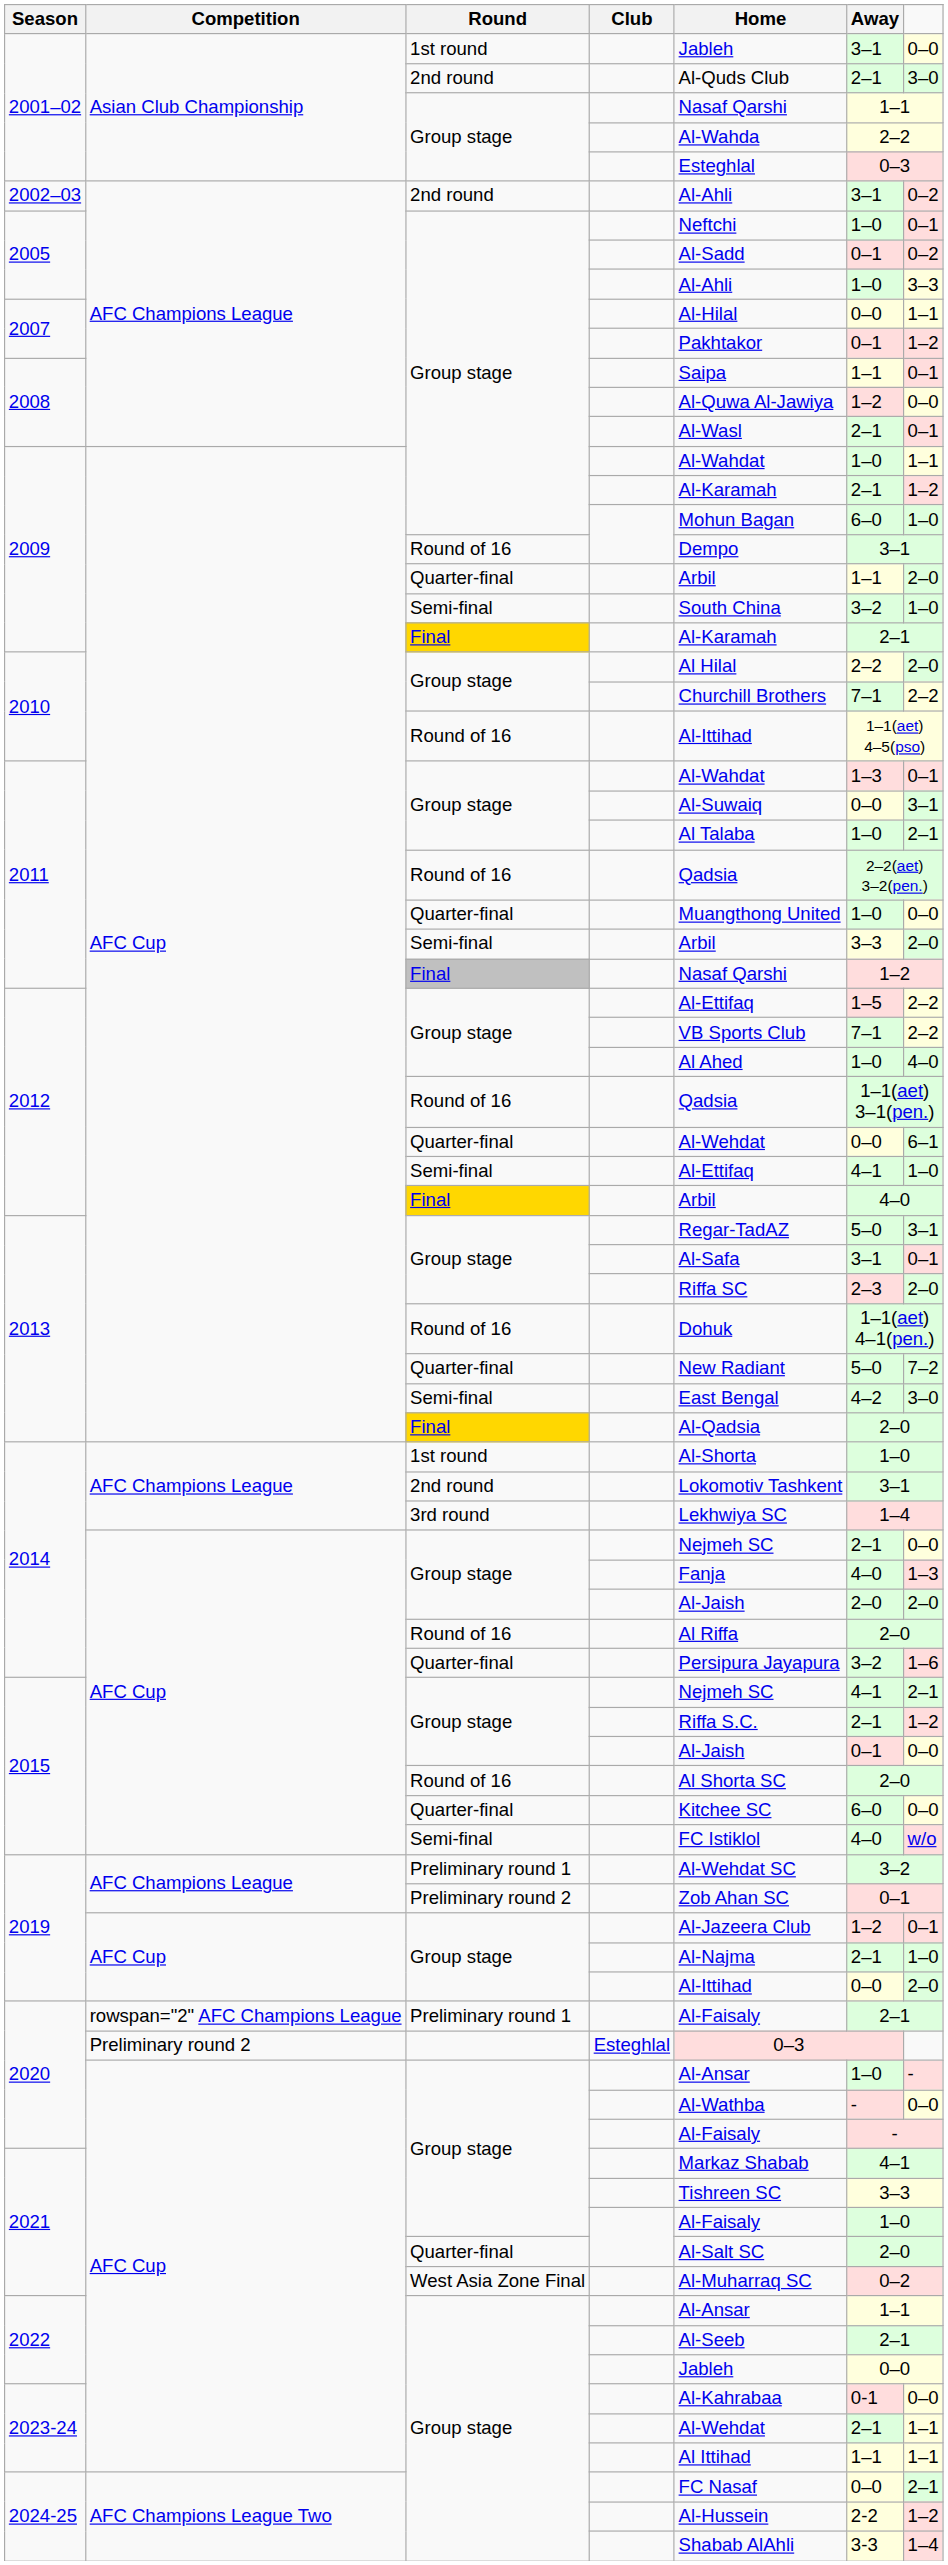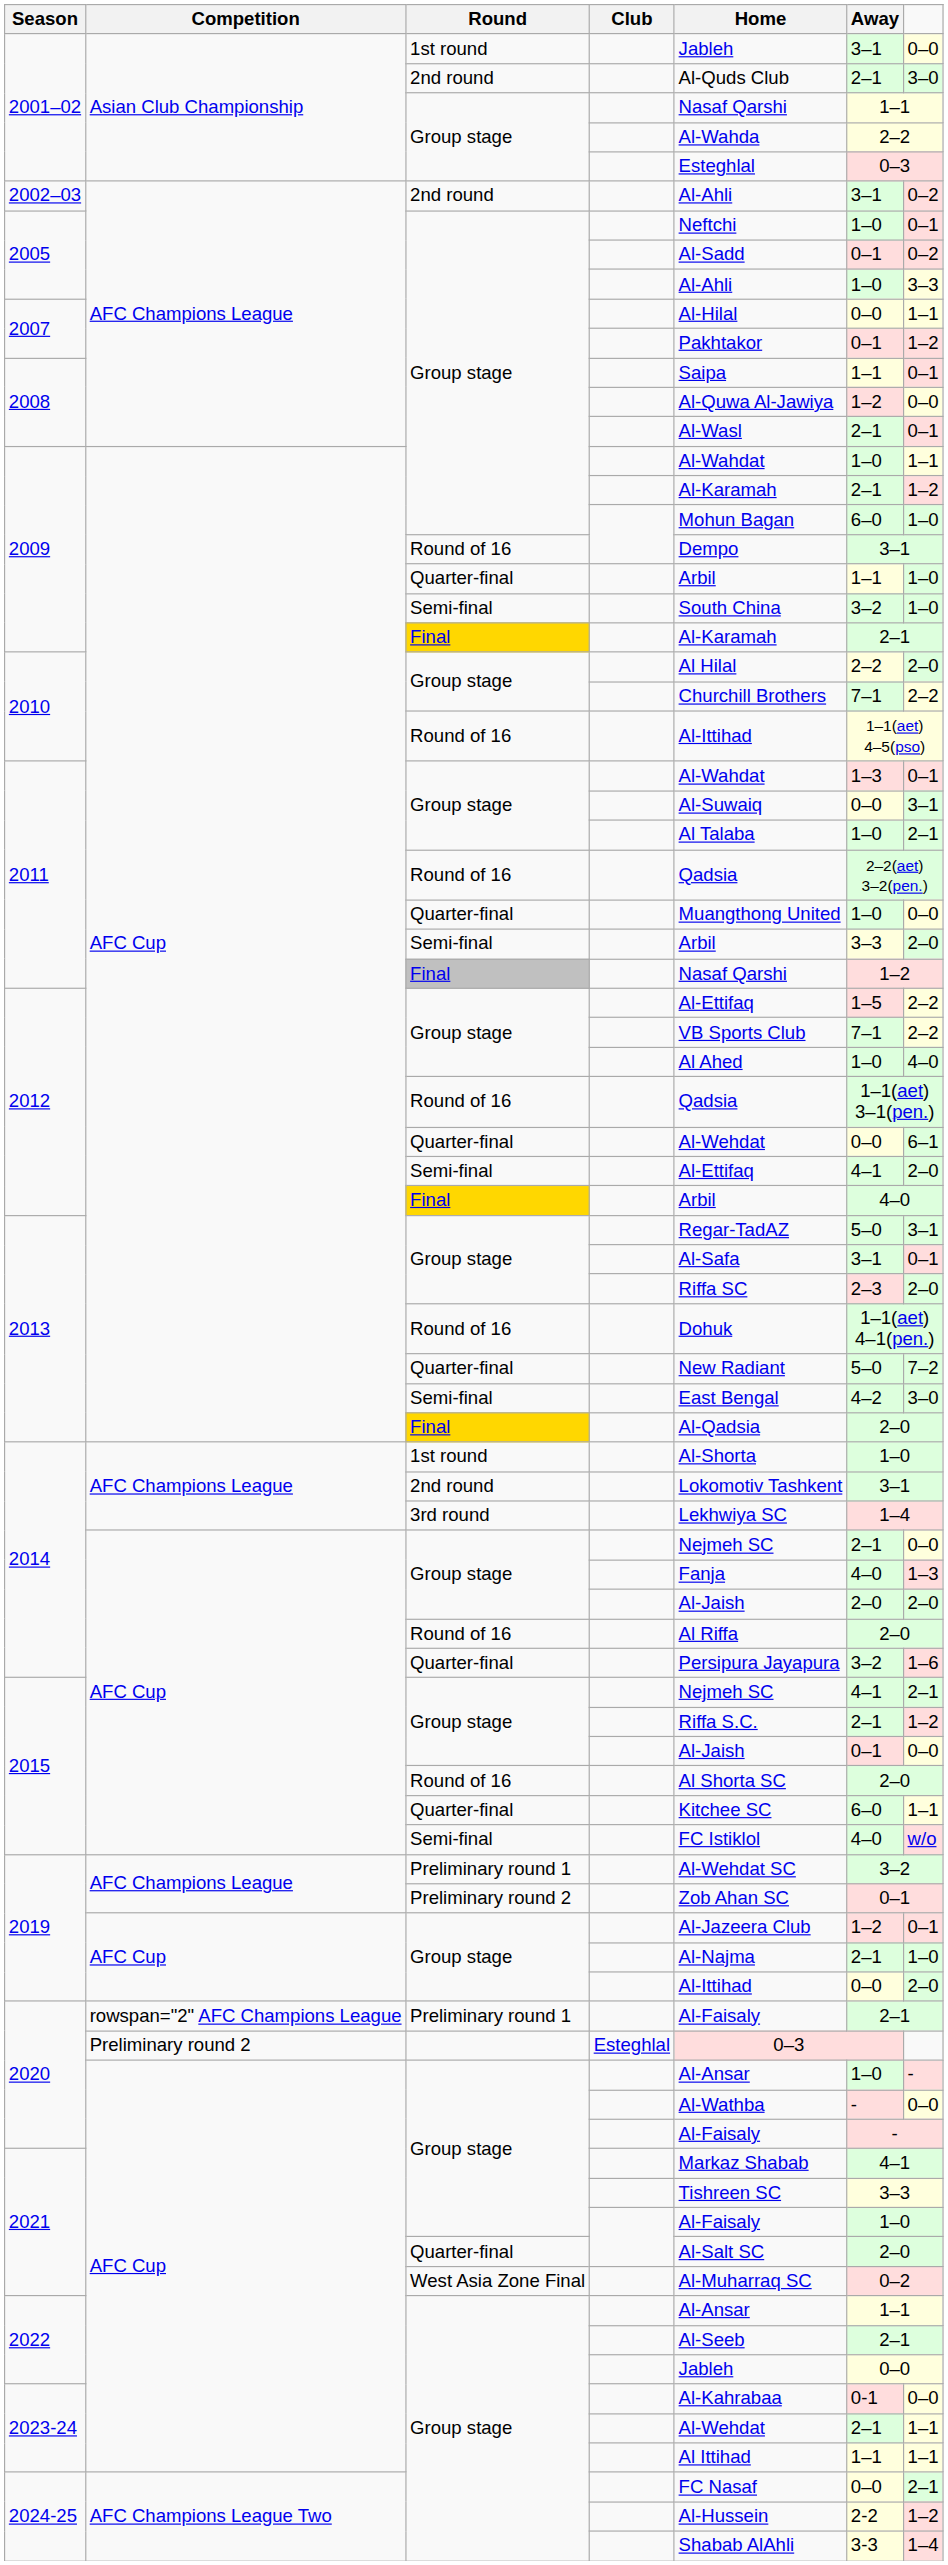(923, 578) 2–0 -> (923, 578) 1–0
(923, 1170) 1–0 -> (923, 1170) 2–0
(923, 1809) 0–0 -> (923, 1809) 1–1
